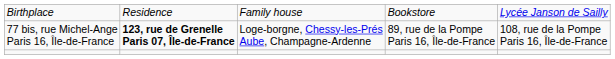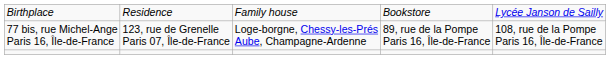(179, 35) bold -> (176, 35) normal
